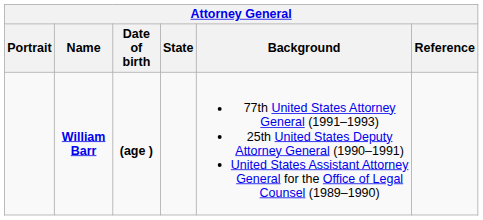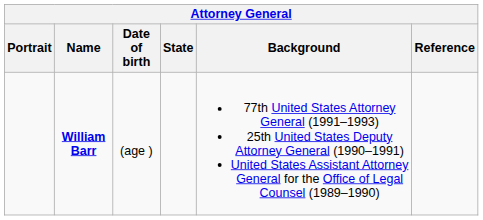(136, 150) bold -> (136, 150) normal
